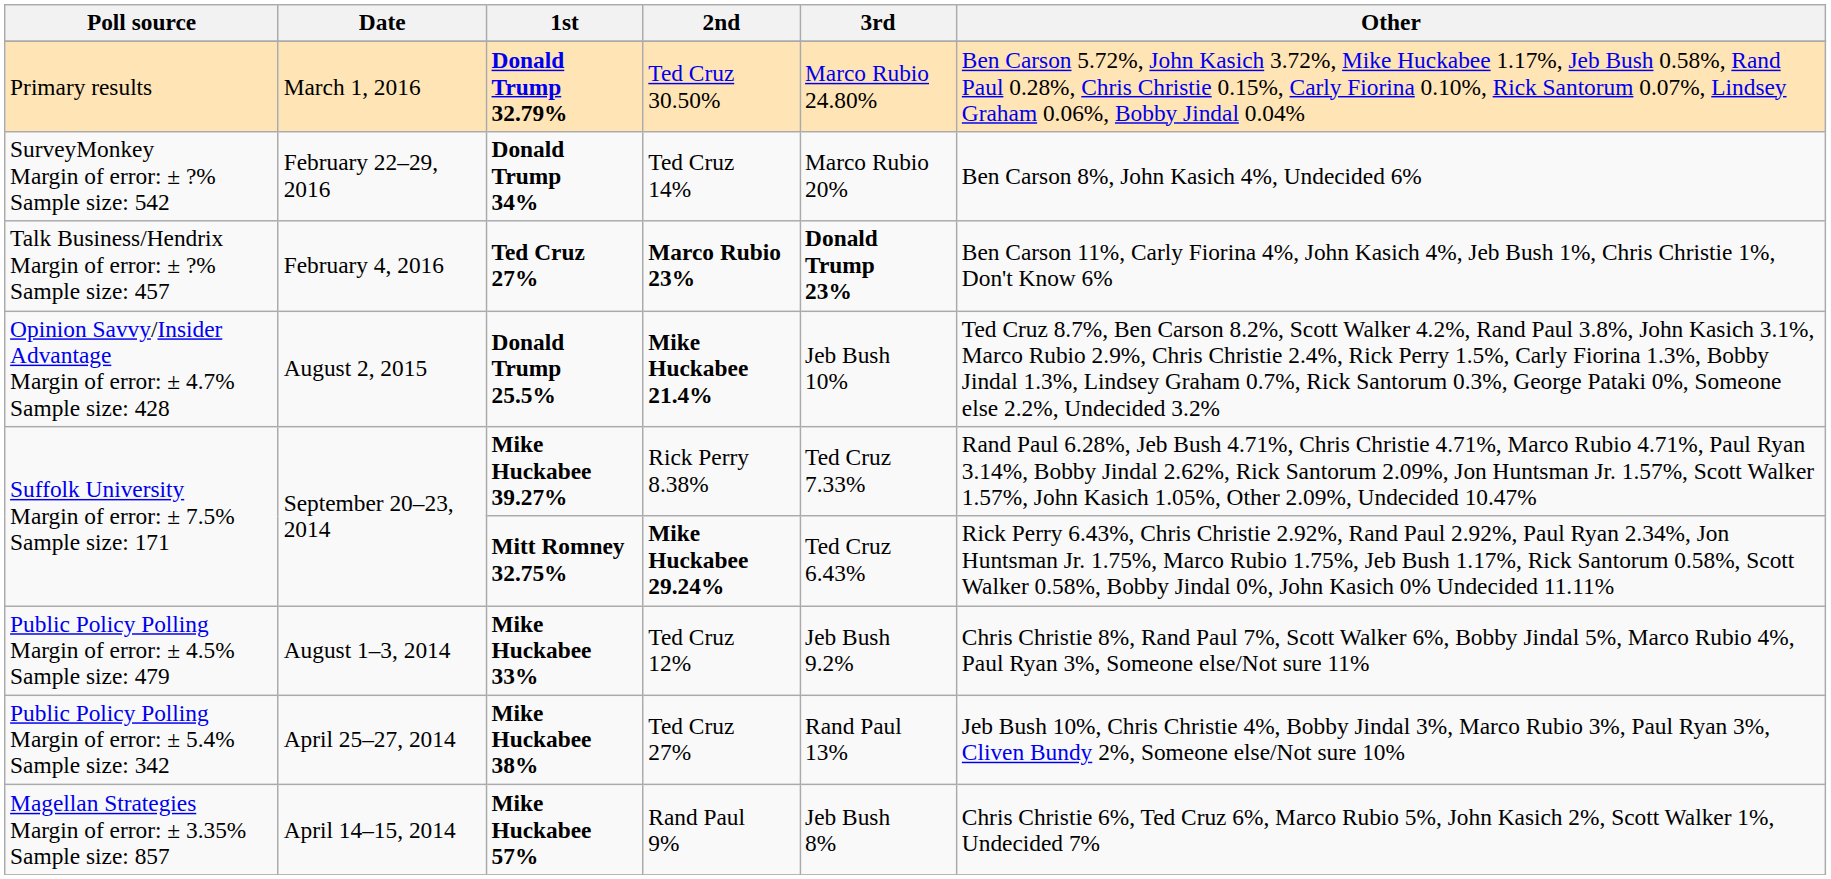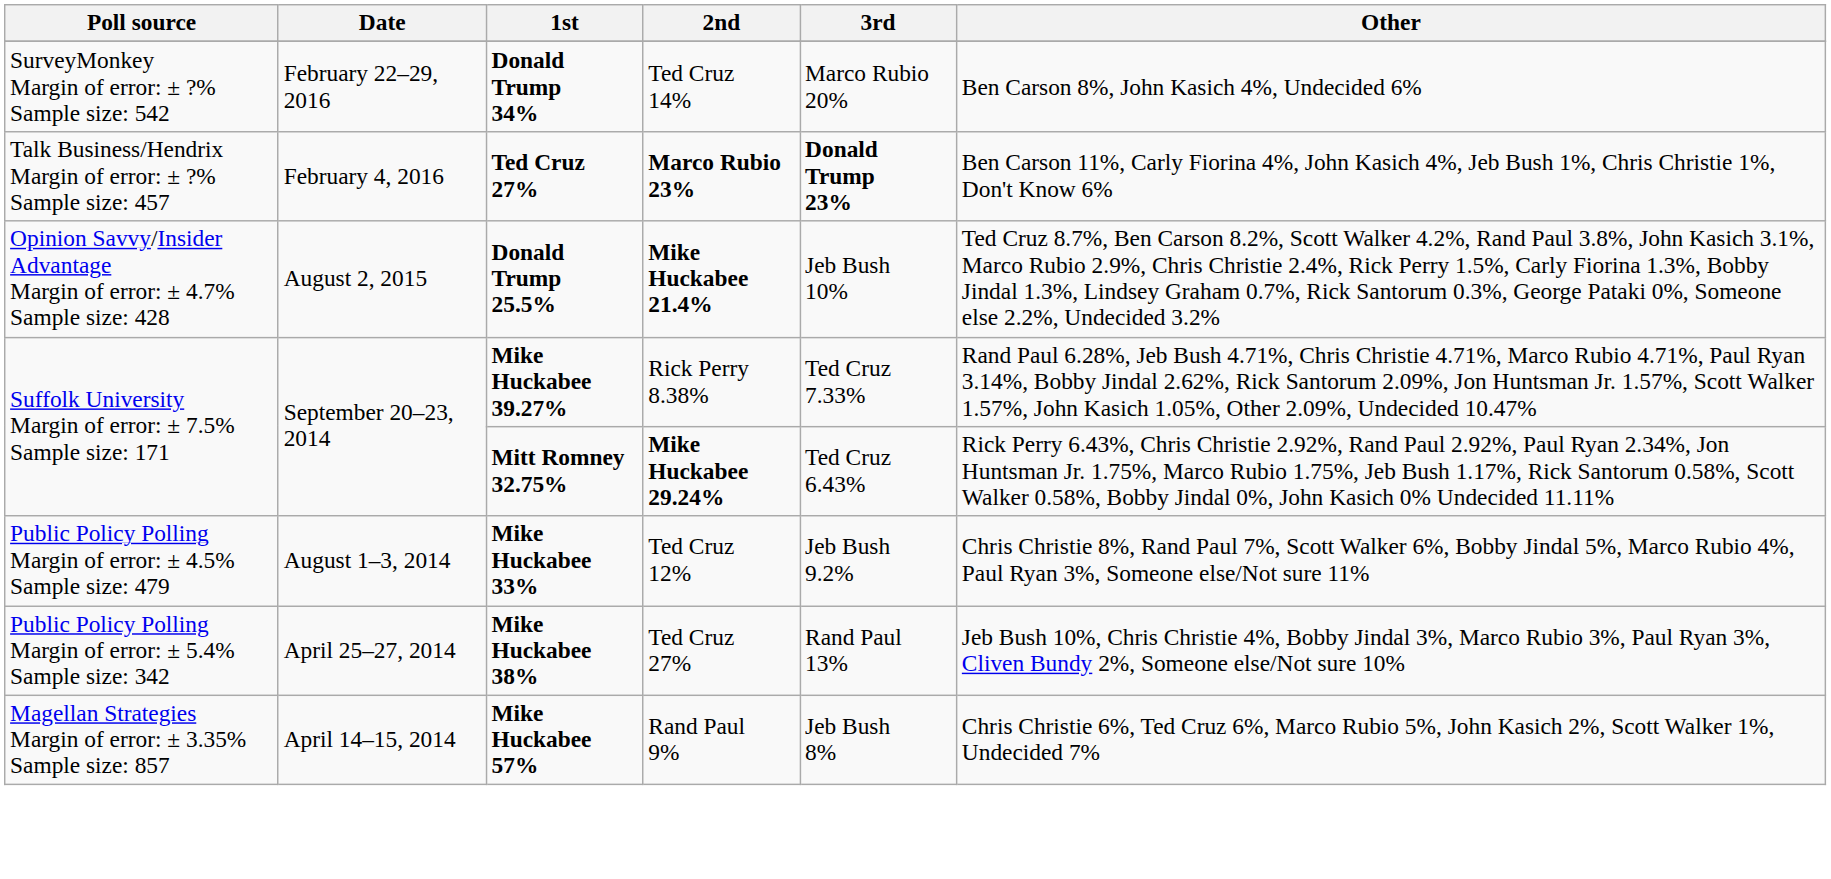- row: (530, 86)
